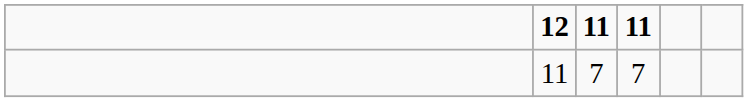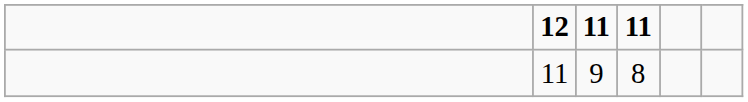(596, 72) 7 -> (596, 72) 9
(638, 72) 7 -> (638, 72) 8
